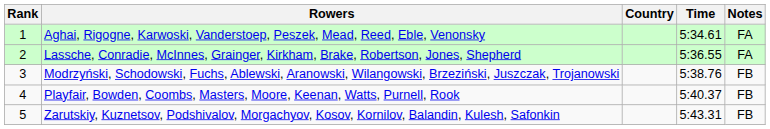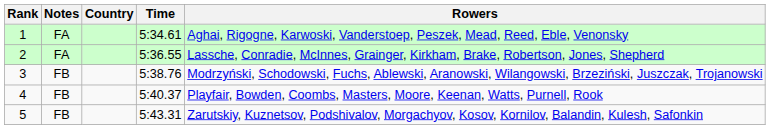columns swapped: (332, 14) <-> (745, 14)
